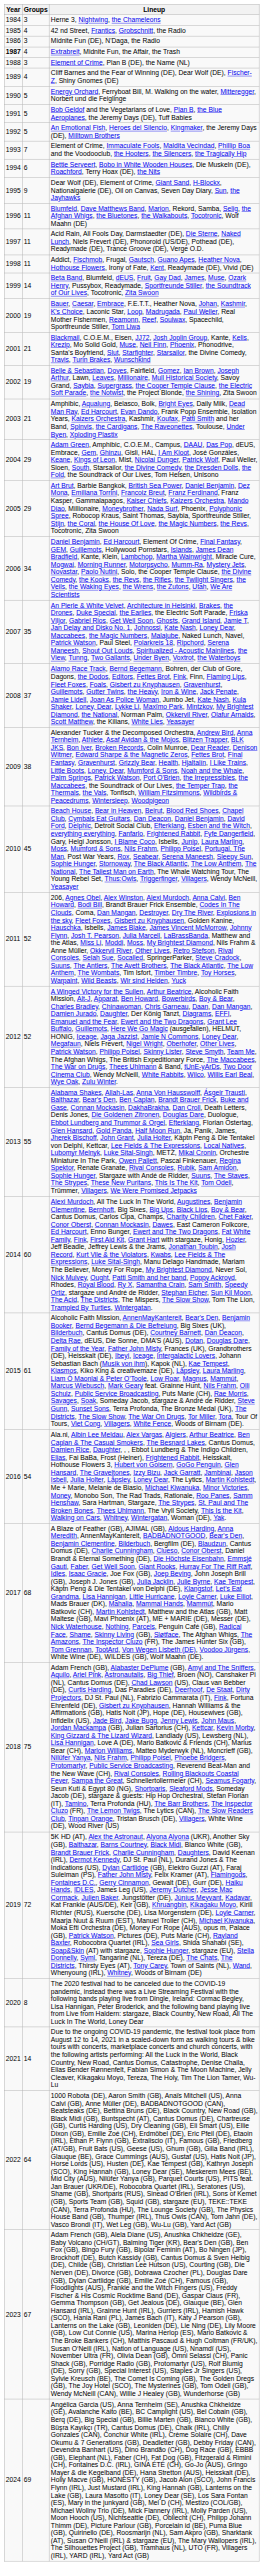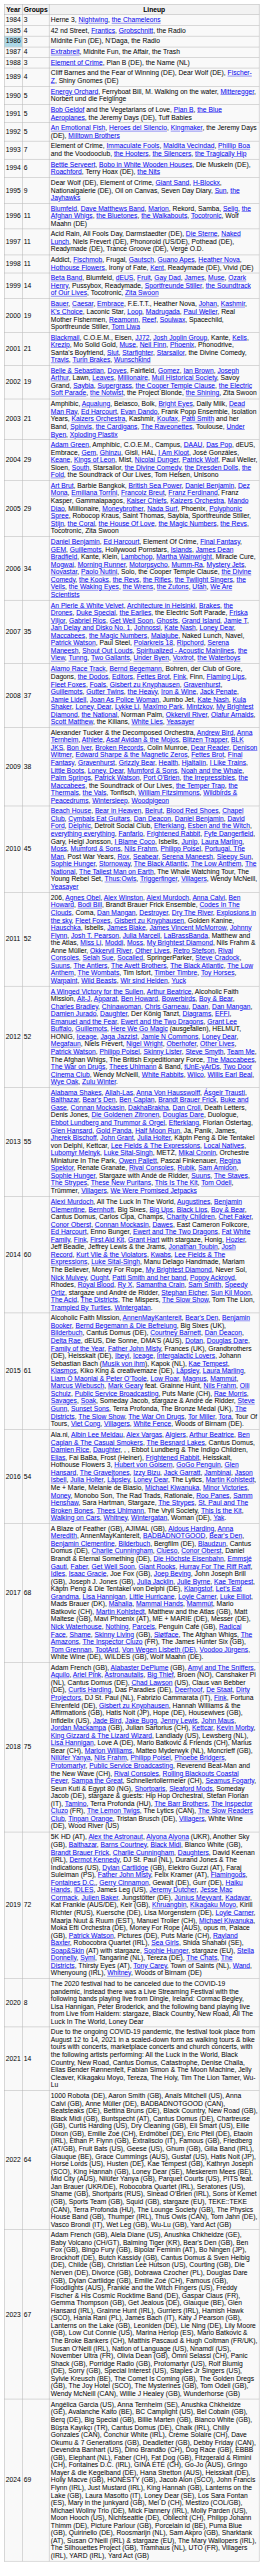(13, 41) no background -> (13, 41) lightblue background
(13, 52) bold -> (13, 52) normal
